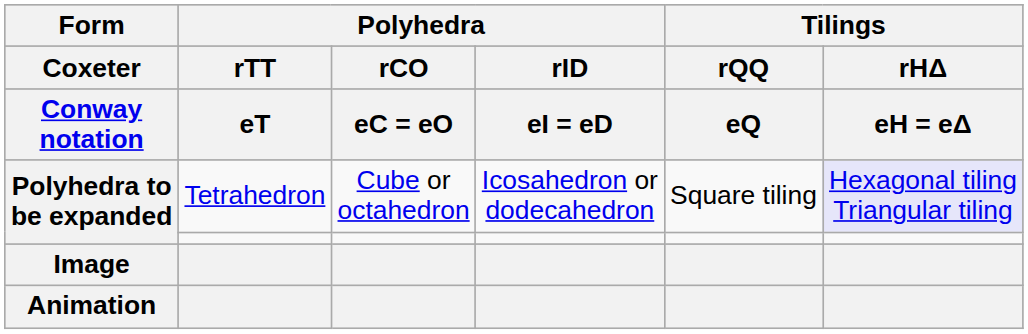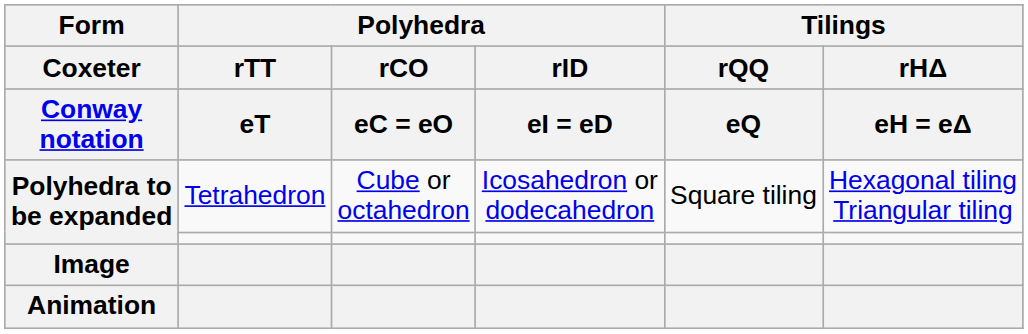(923, 195) lavender background -> (923, 195) no background
